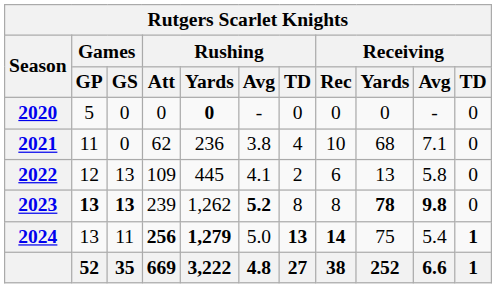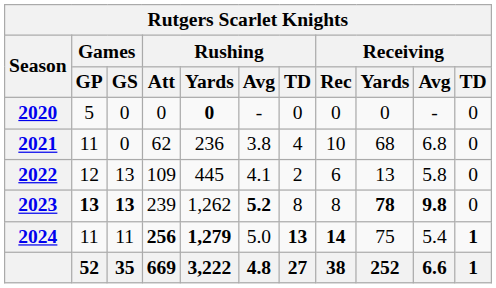(434, 143) 7.1 -> (434, 143) 6.8
(89, 236) 13 -> (89, 236) 11
